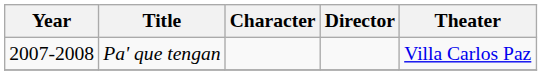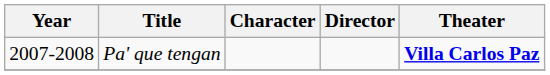(468, 53) normal -> (472, 53) bold
